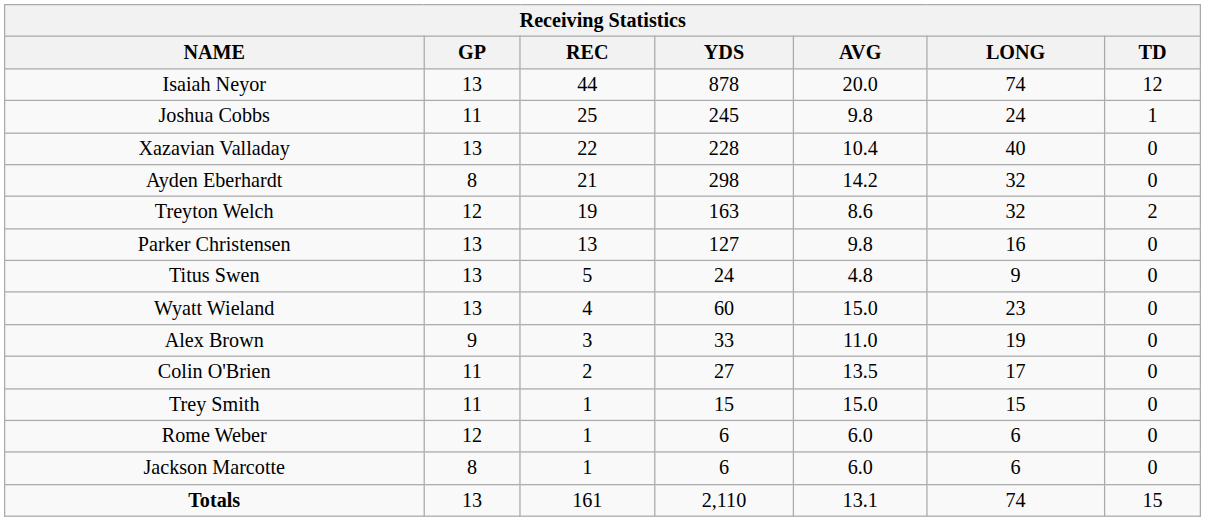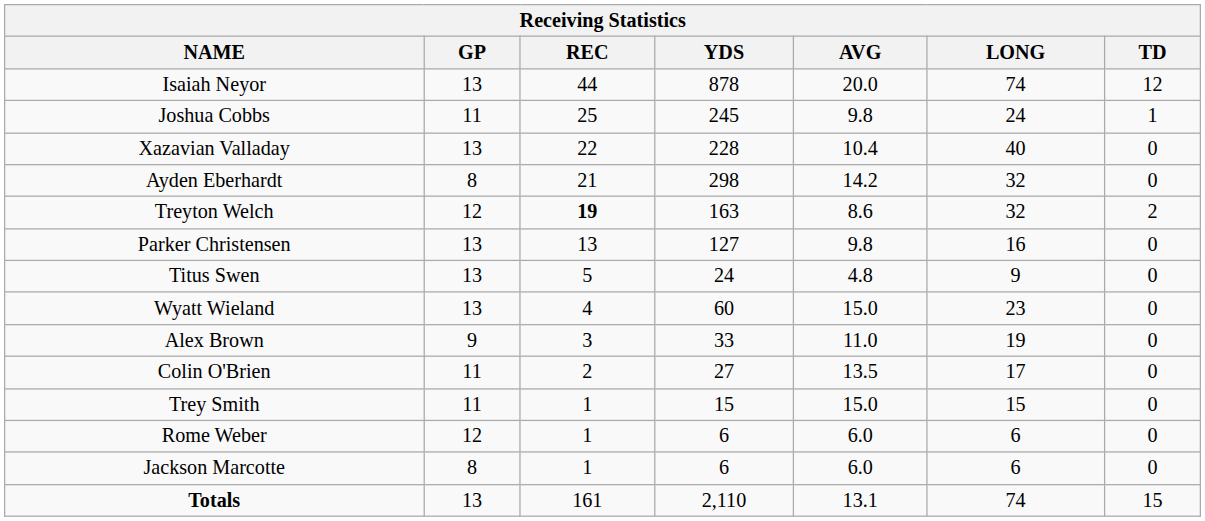(587, 212) normal -> (587, 212) bold
